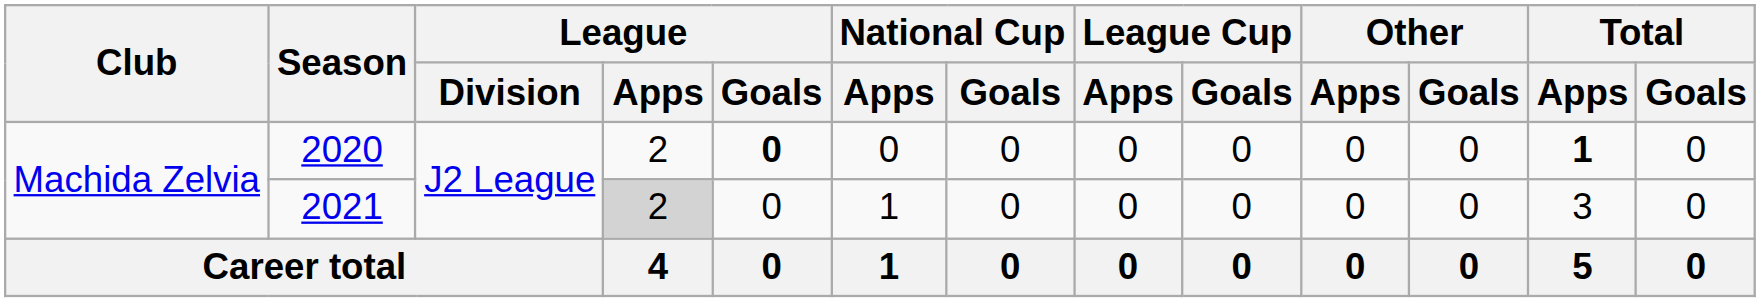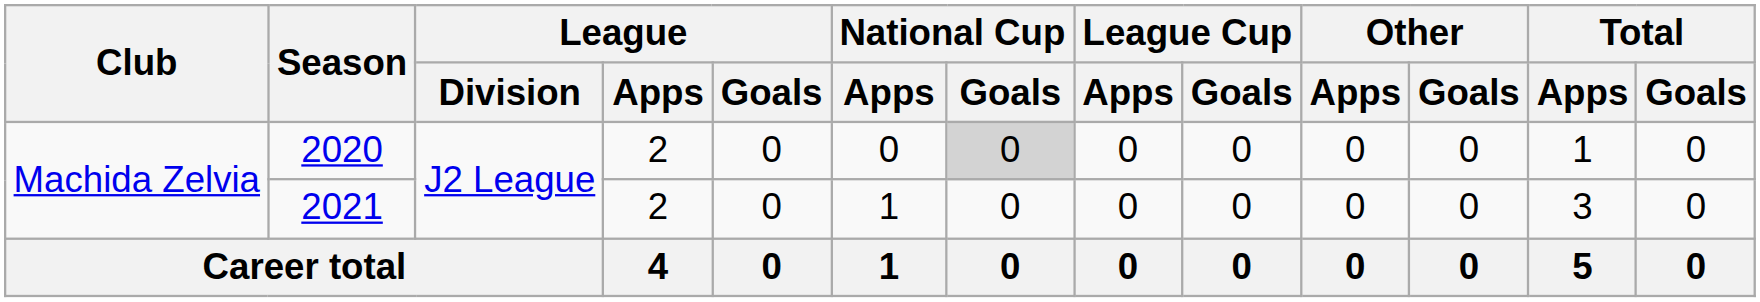(772, 149) bold -> (772, 149) normal
(1010, 149) no background -> (1010, 149) lightgrey background
(1582, 149) bold -> (1582, 149) normal
(658, 207) lightgrey background -> (658, 207) no background
